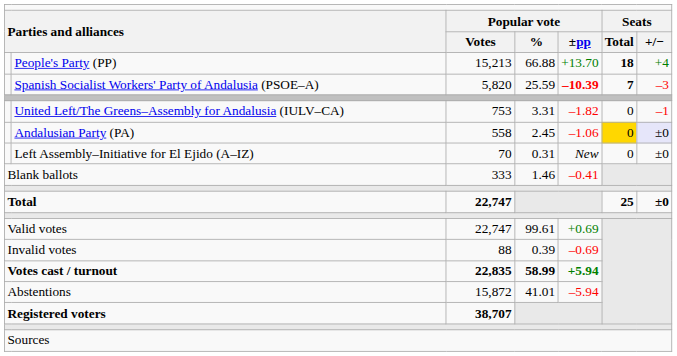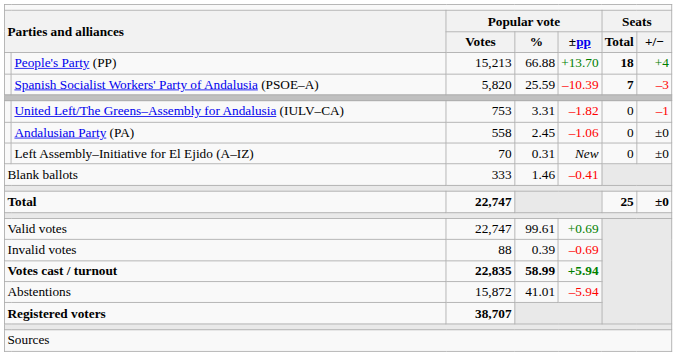(580, 84) bold -> (580, 84) normal
(630, 132) gold background -> (630, 132) no background
(662, 132) lavender background -> (662, 132) no background
